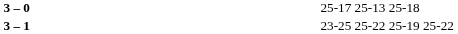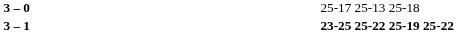(387, 25) normal -> (387, 25) bold
